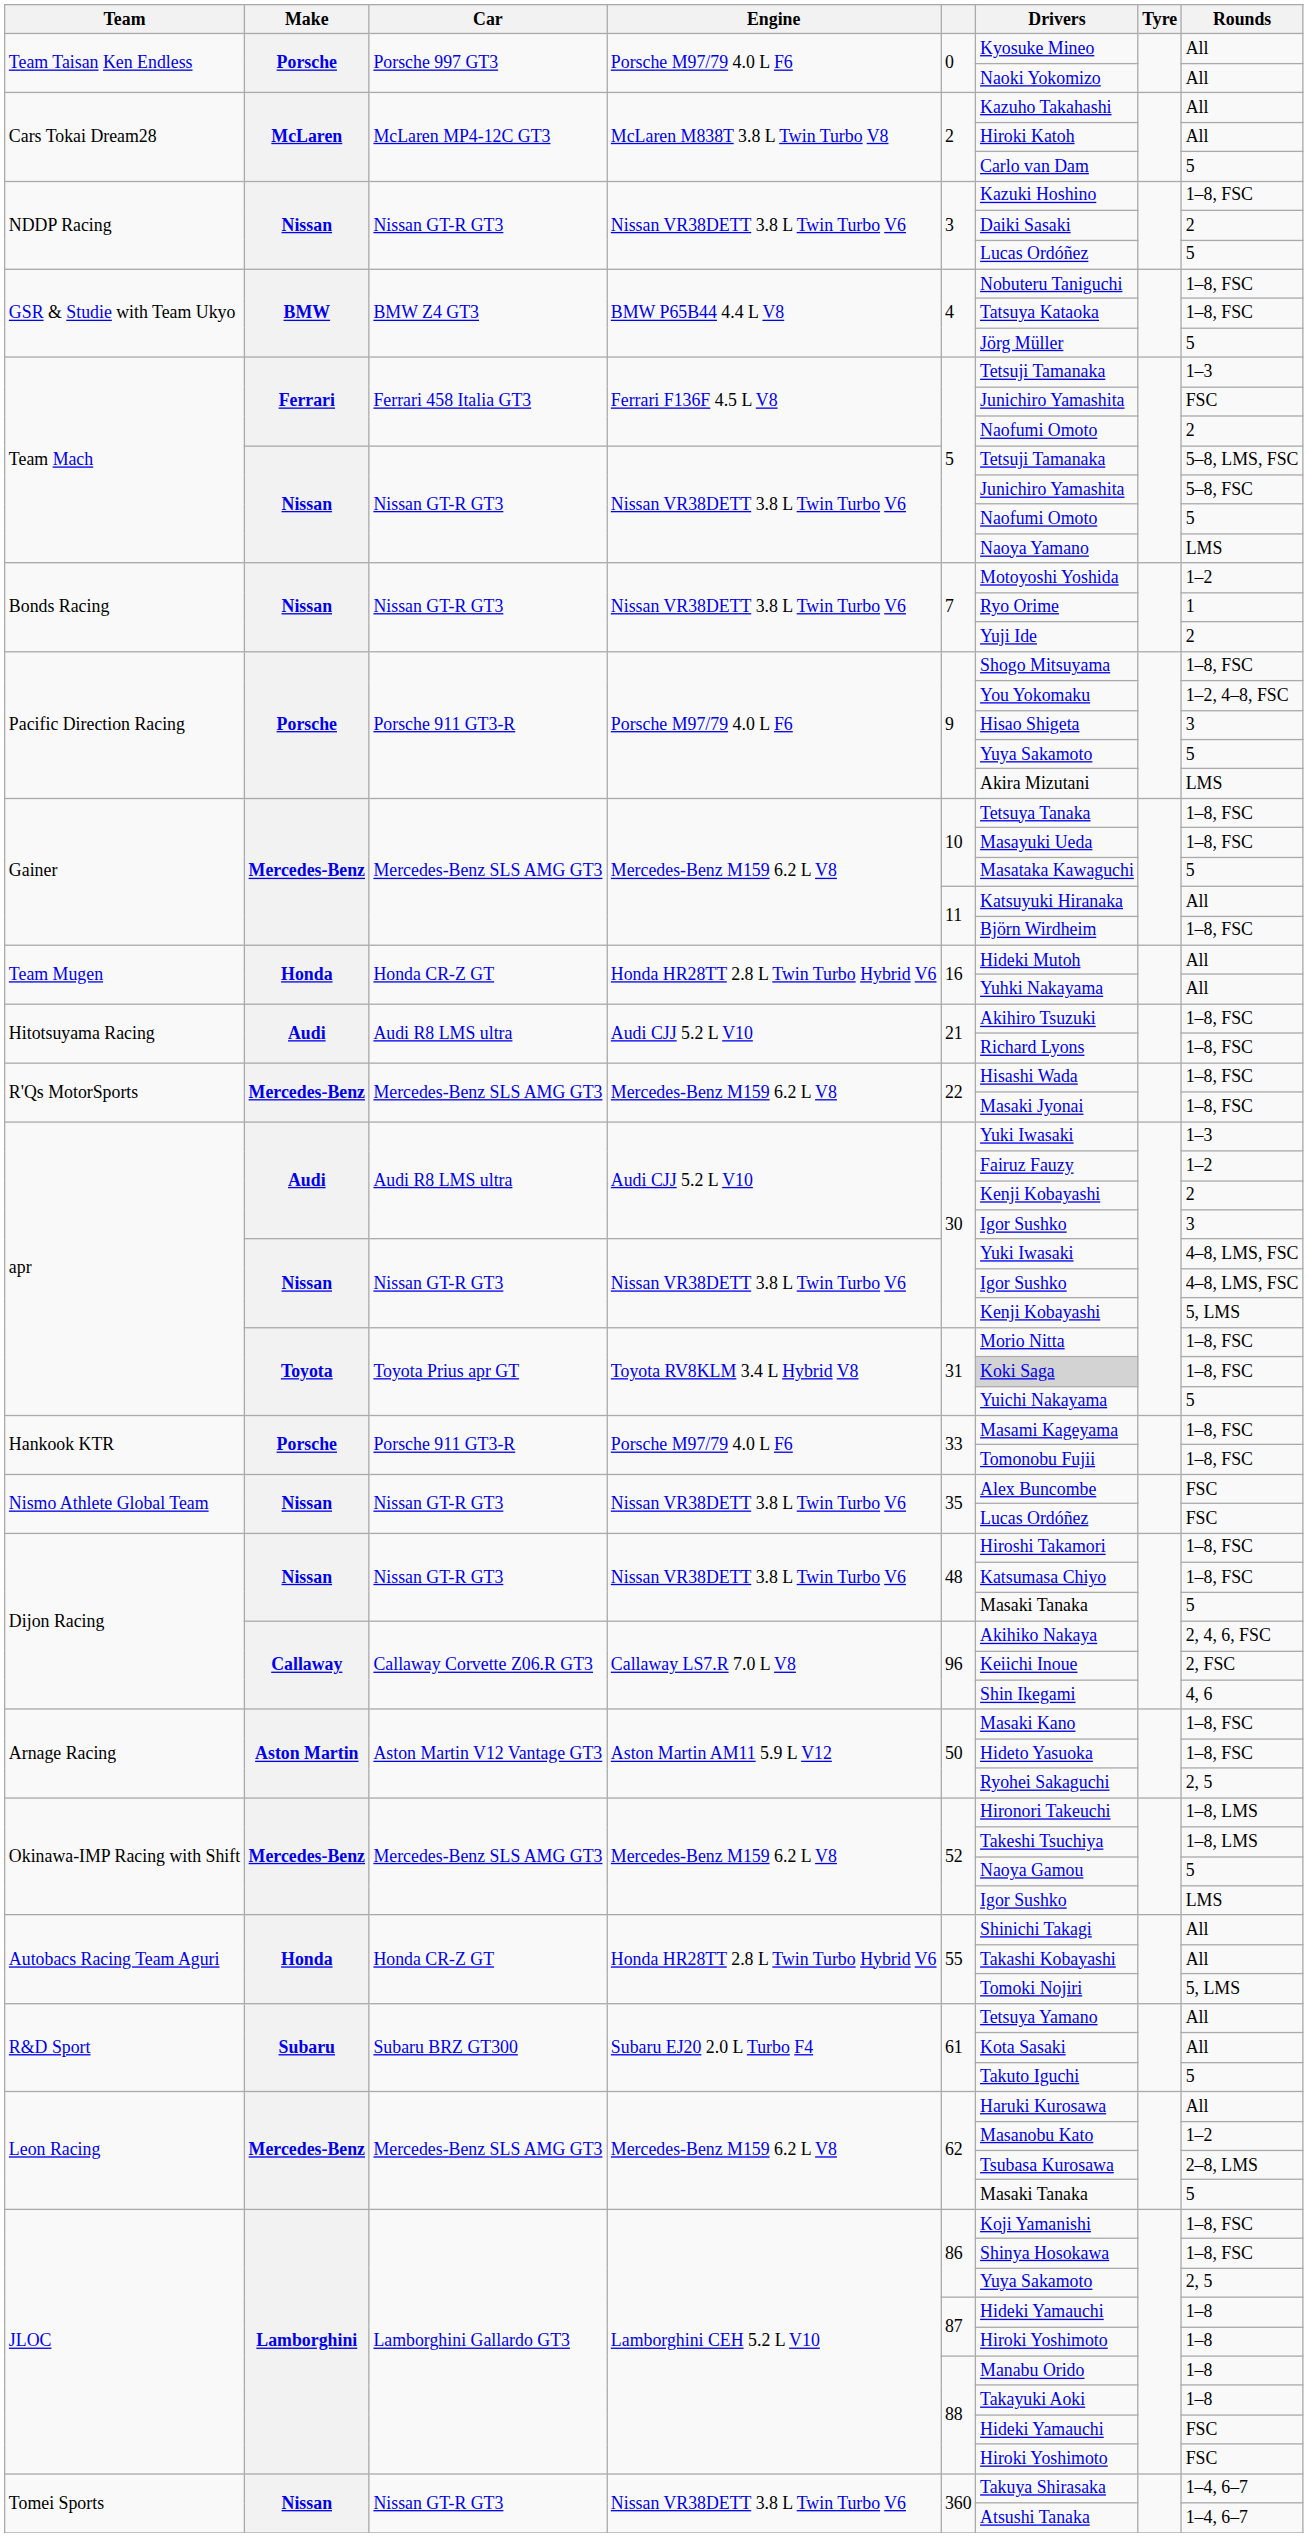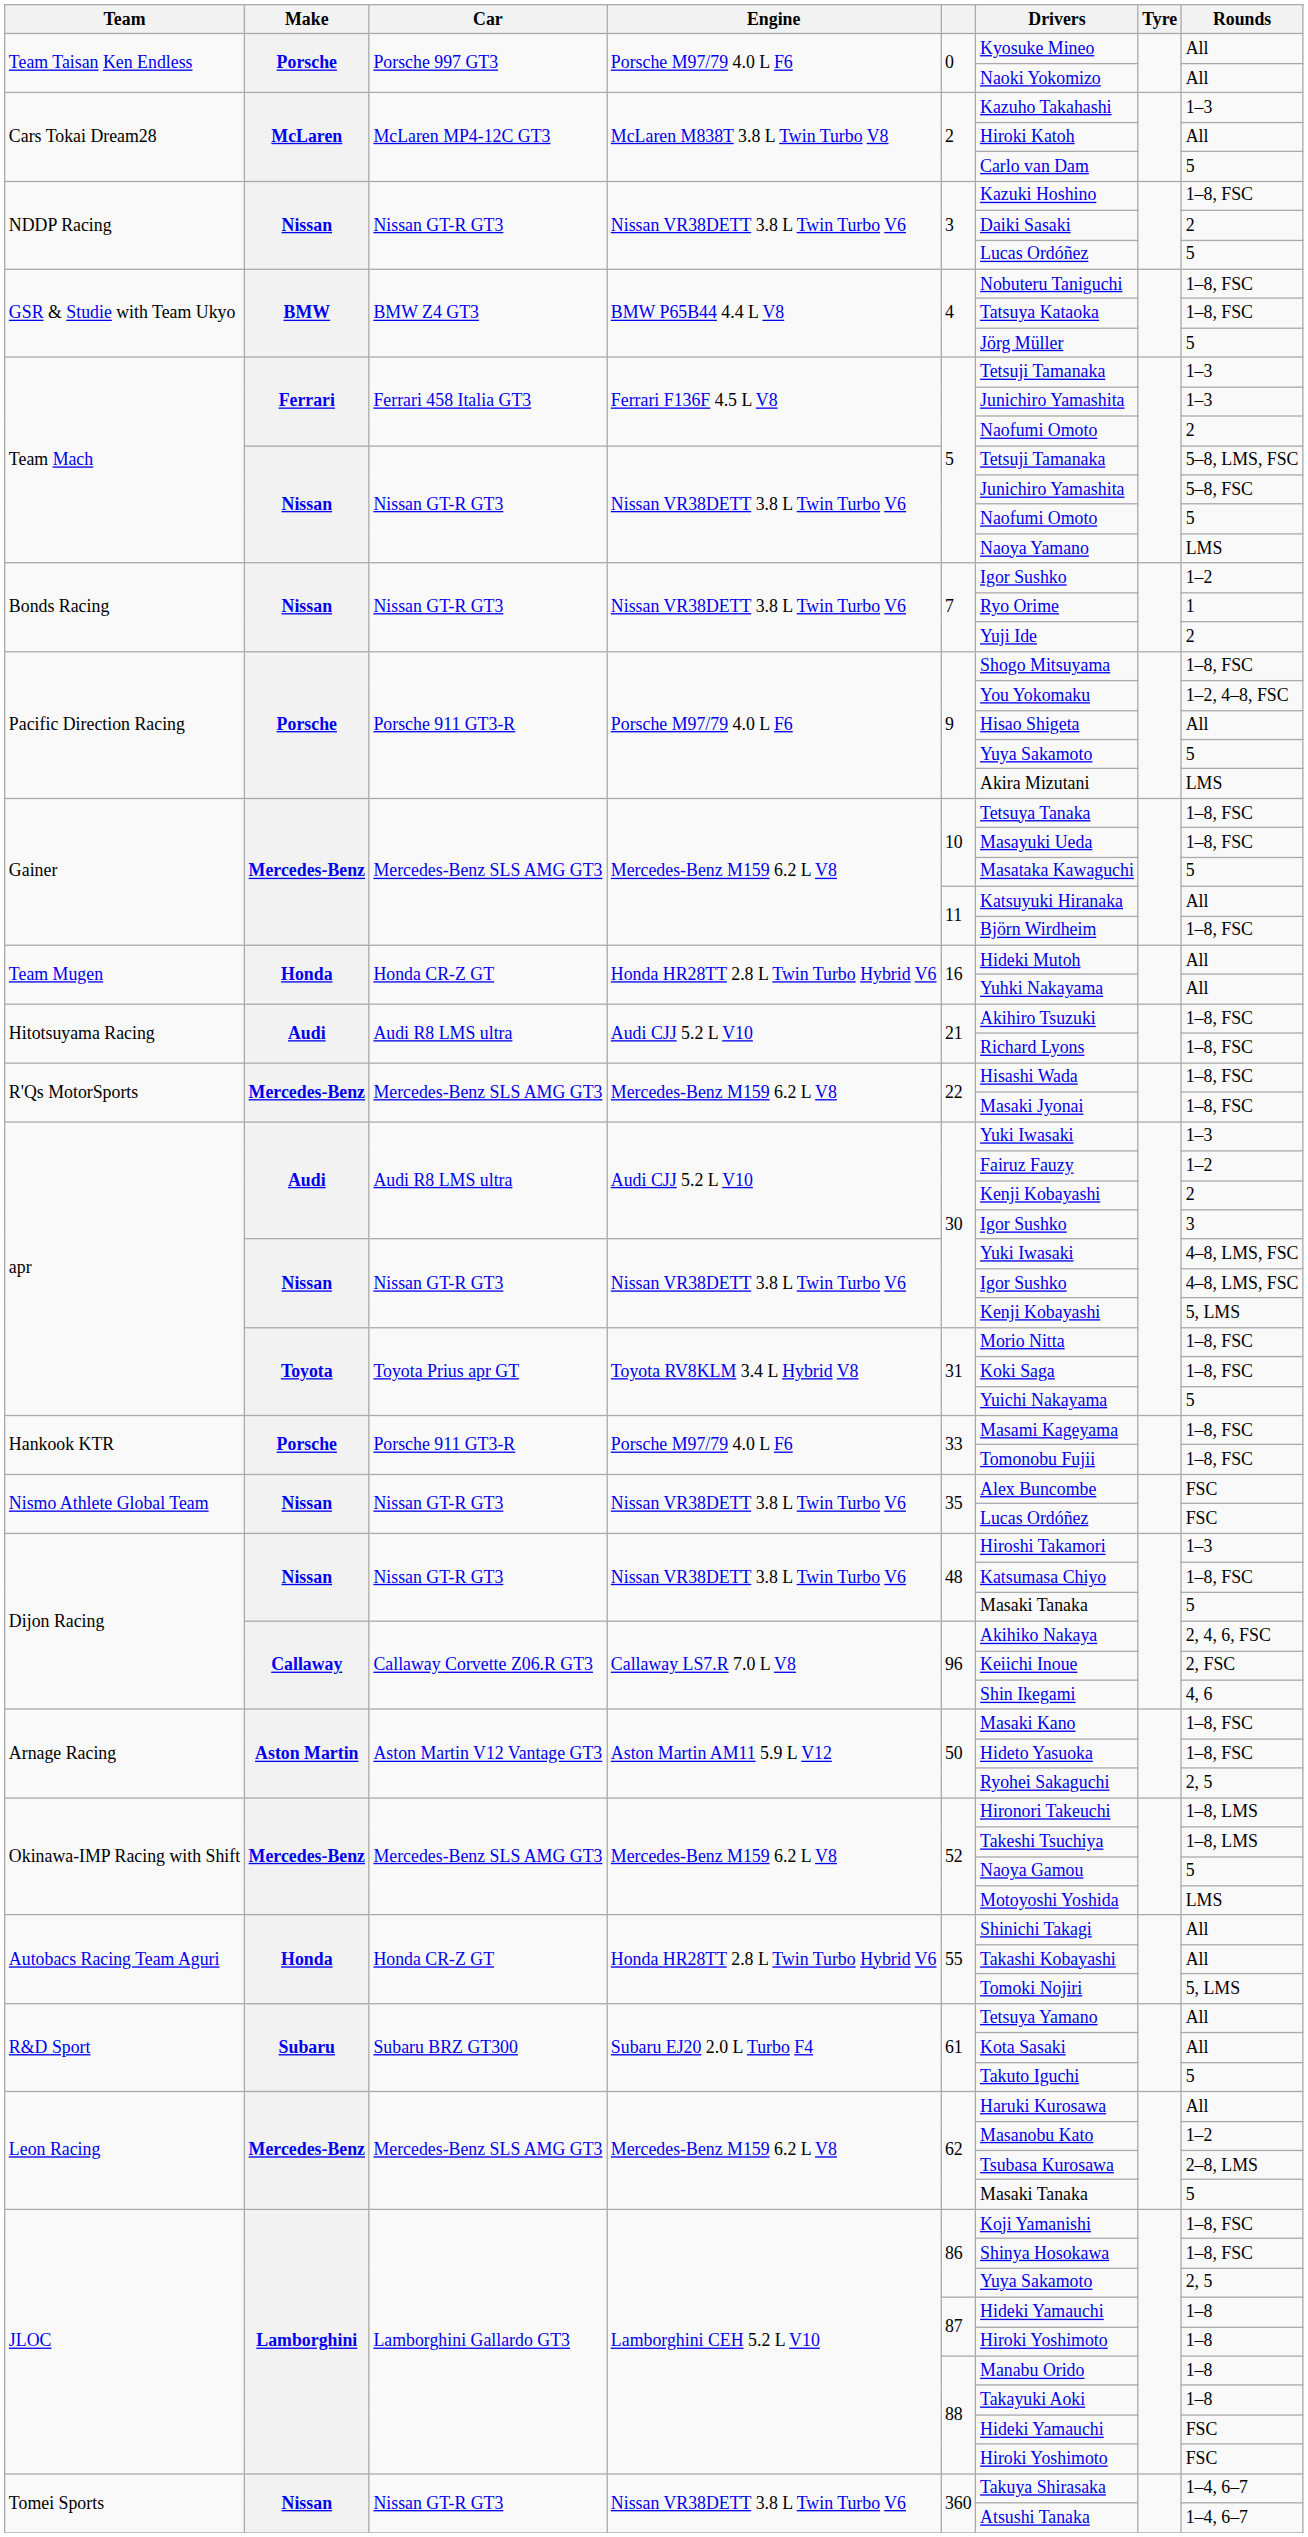(1197, 106) All -> (1199, 106) 1–3
(1202, 400) FSC -> (1199, 400) 1–3
(1049, 577) Motoyoshi Yoshida -> (1023, 577) Igor Sushko
(1190, 724) 3 -> (1197, 724) All
(1017, 1370) lightgrey background -> (1017, 1370) no background
(1219, 1547) 1–8, FSC -> (1199, 1547) 1–3
(1023, 1899) Igor Sushko -> (1049, 1899) Motoyoshi Yoshida
